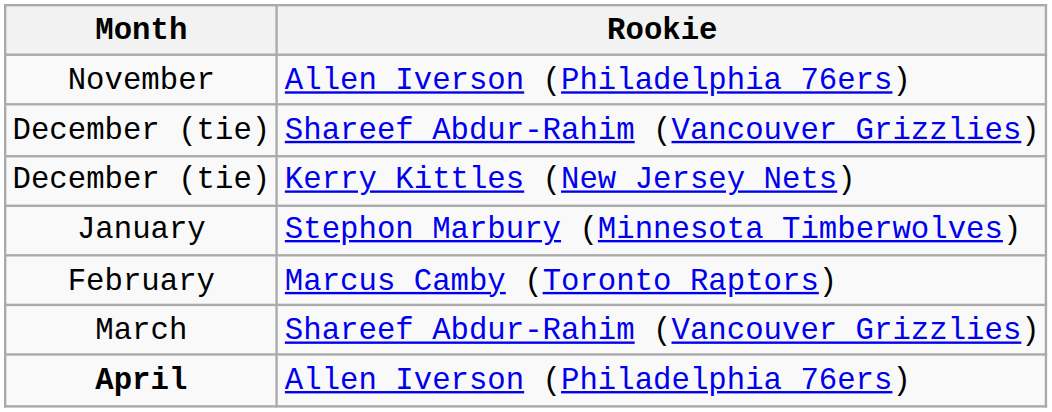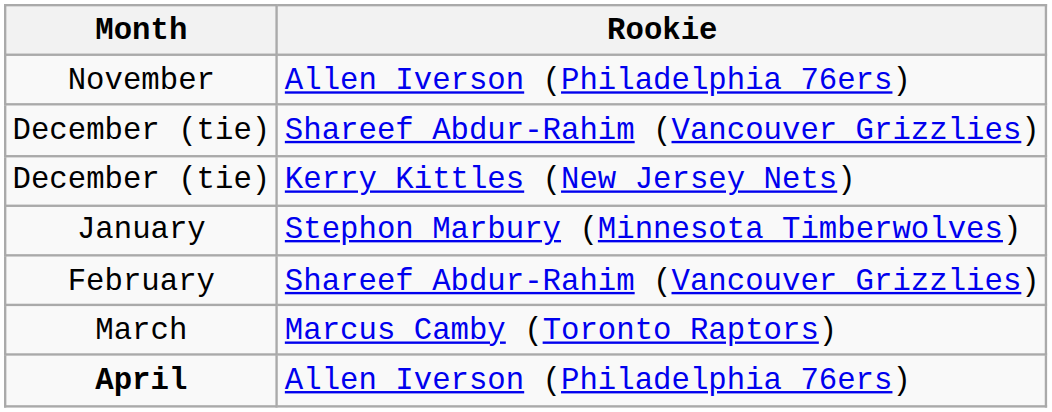(561, 280) Marcus Camby (Toronto Raptors) -> (662, 280) Shareef Abdur-Rahim (Vancouver Grizzlies)
(662, 330) Shareef Abdur-Rahim (Vancouver Grizzlies) -> (561, 330) Marcus Camby (Toronto Raptors)
